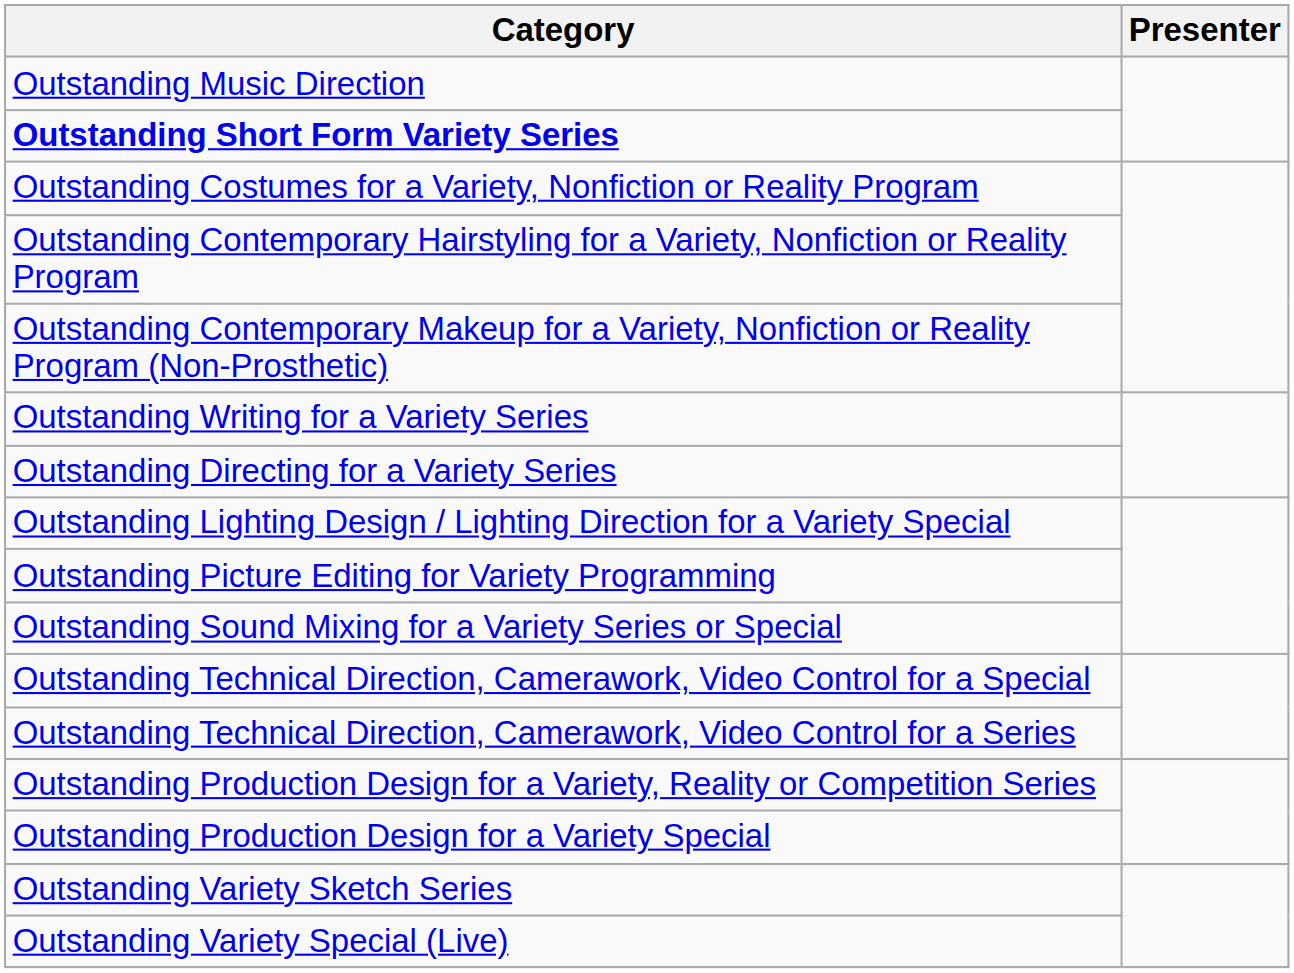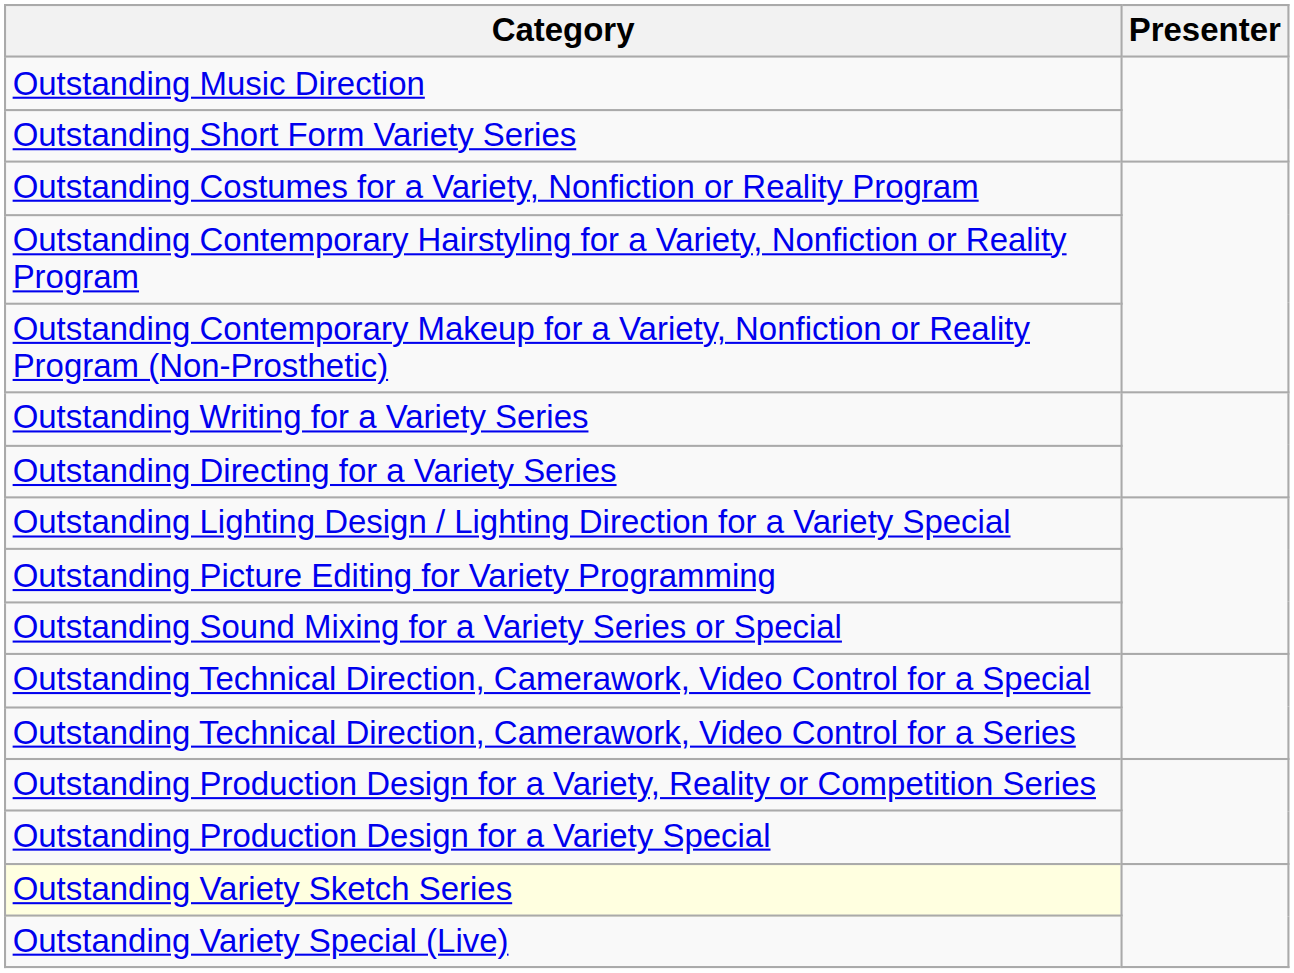(316, 135) bold -> (294, 135) normal
(262, 888) no background -> (262, 888) lightyellow background
